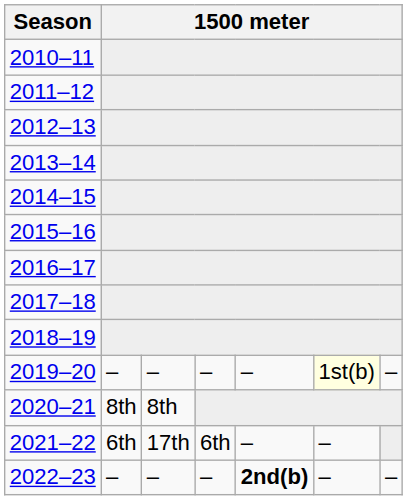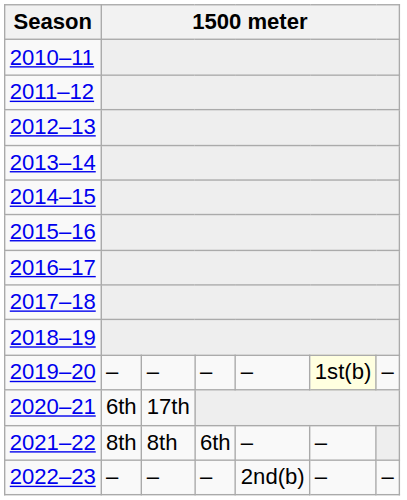(121, 407) 8th -> (121, 407) 6th
(162, 407) 8th -> (168, 407) 17th
(121, 442) 6th -> (121, 442) 8th
(168, 442) 17th -> (162, 442) 8th
(275, 477) bold -> (273, 477) normal
